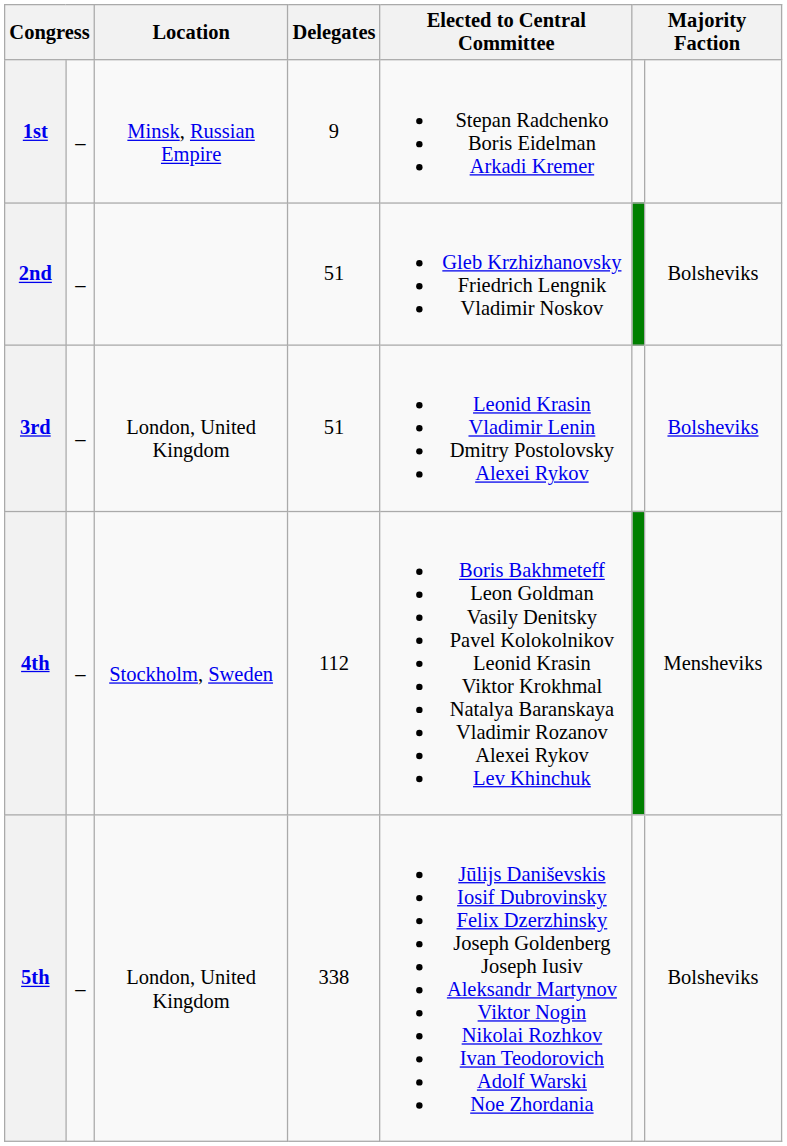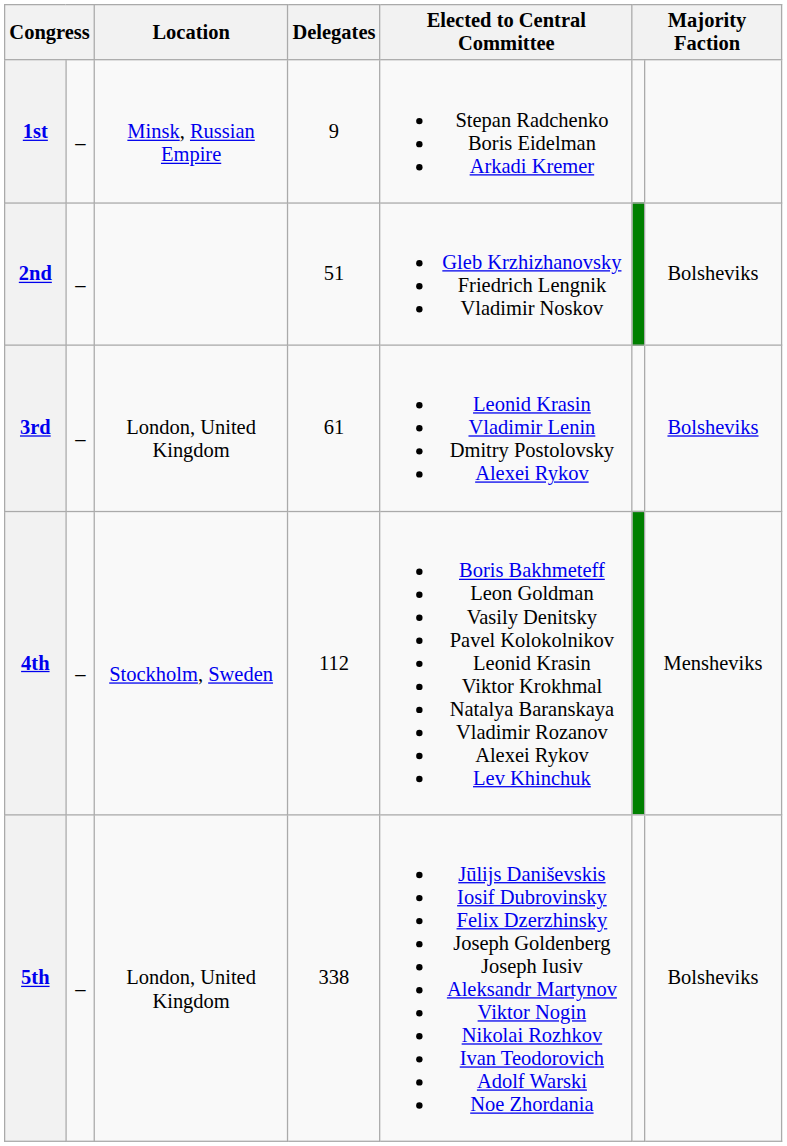(334, 427) 51 -> (334, 427) 61
